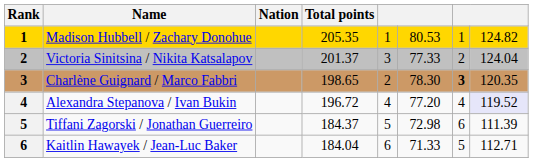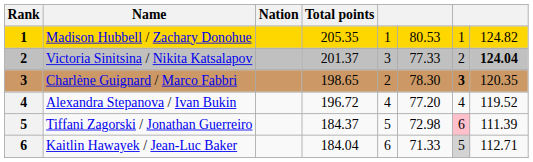(499, 59) normal -> (499, 59) bold
(499, 102) lavender background -> (499, 102) no background
(461, 124) no background -> (461, 124) pink background
(461, 146) no background -> (461, 146) lightgrey background
